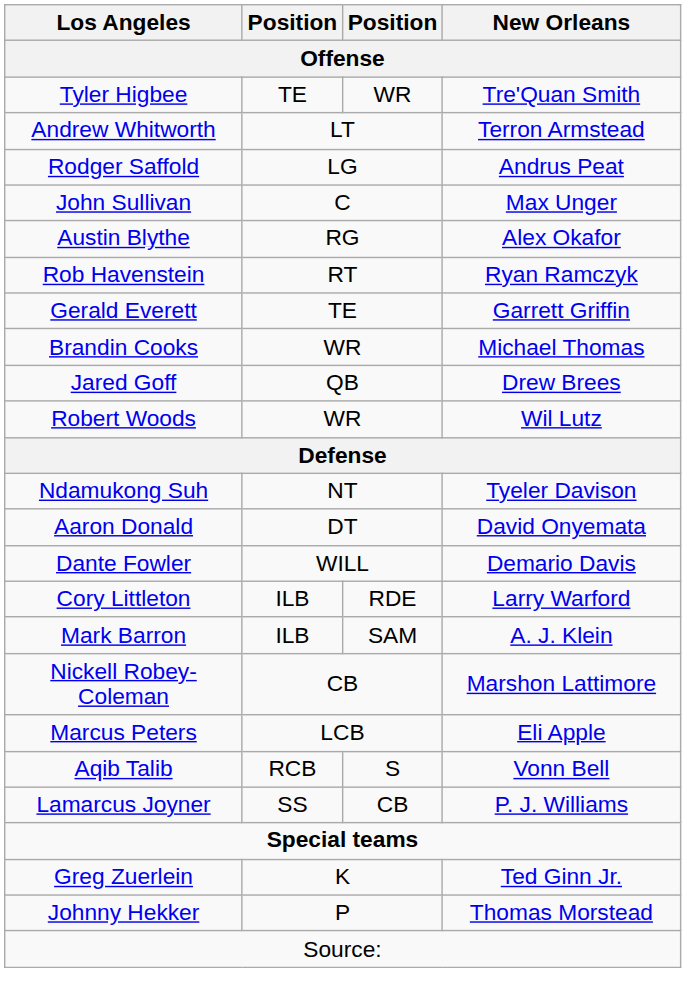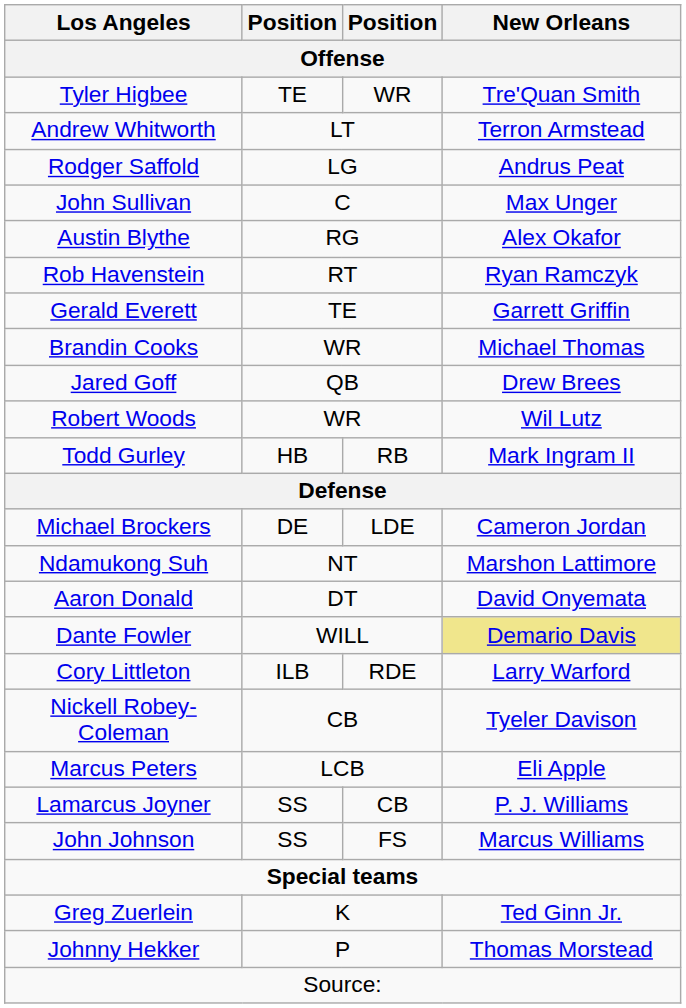+ row: (124, 454)
+ row: (124, 526)
(561, 490) Tyeler Davison -> (561, 563) Marshon Lattimore
(561, 563) no background -> (561, 635) khaki background
- row: (124, 635)
(561, 683) Marshon Lattimore -> (561, 719) Tyeler Davison
- row: (124, 768)
+ row: (124, 840)
